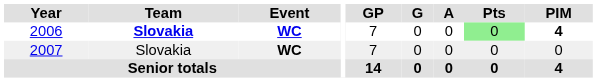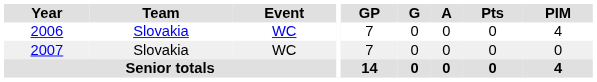(163, 31) bold -> (161, 31) normal
(289, 31) bold -> (284, 31) normal
(494, 31) lightgreen background -> (493, 31) no background
(559, 31) bold -> (558, 31) normal
(289, 50) bold -> (284, 50) normal
